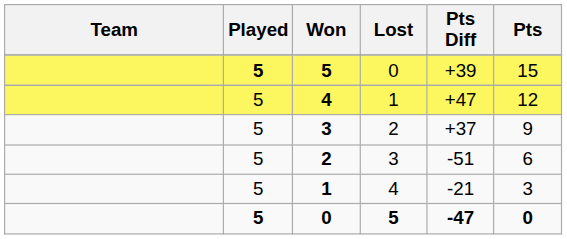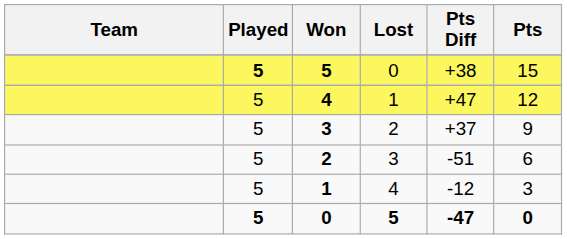(461, 70) +39 -> (461, 70) +38
(461, 188) -21 -> (461, 188) -12
